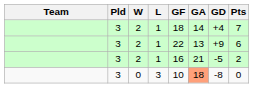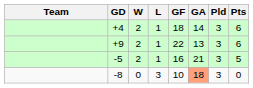columns swapped: (118, 12) <-> (218, 12)
(239, 28) 7 -> (239, 28) 6
(239, 59) 2 -> (239, 59) 5
